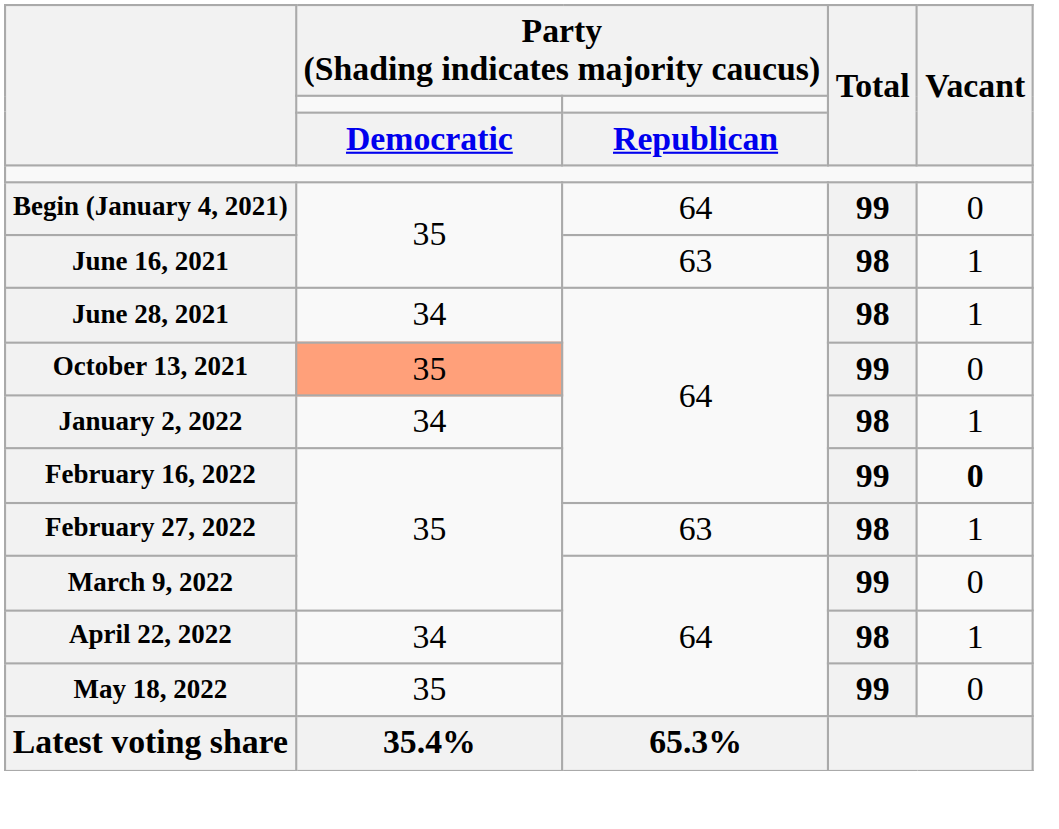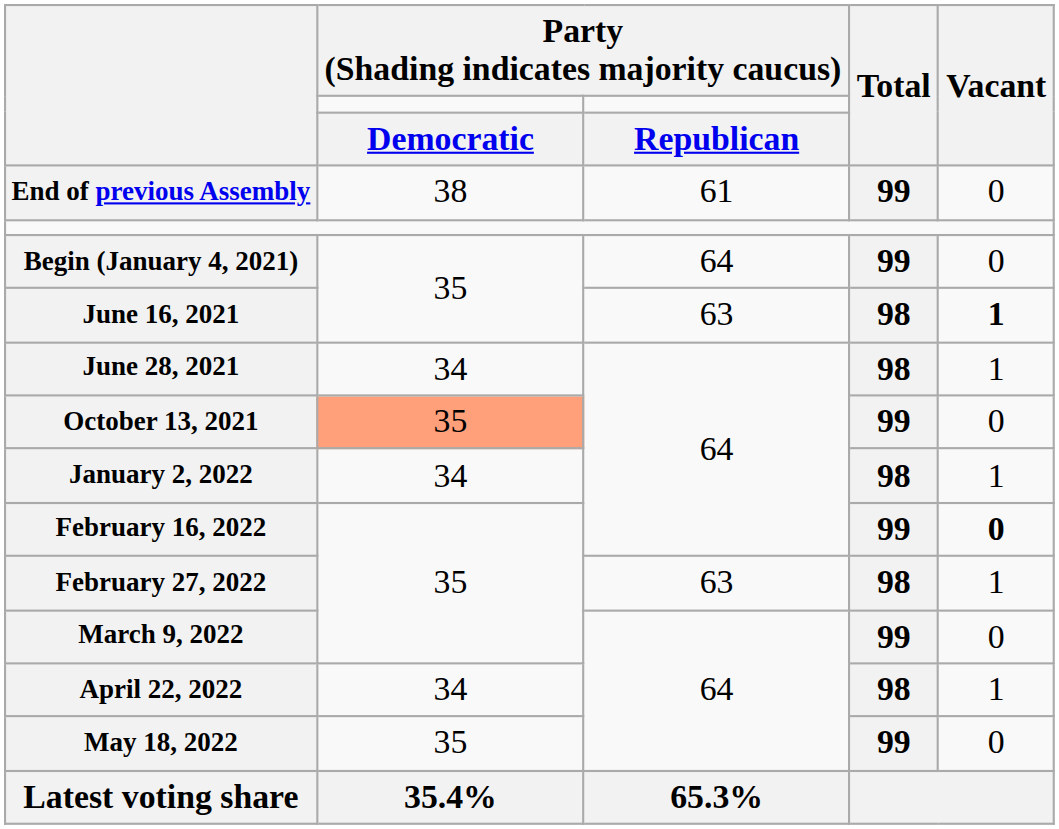+ row: (161, 191)
(975, 260) normal -> (996, 314) bold
